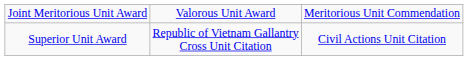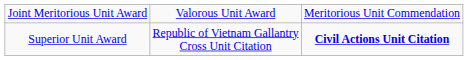(382, 39) normal -> (382, 39) bold
